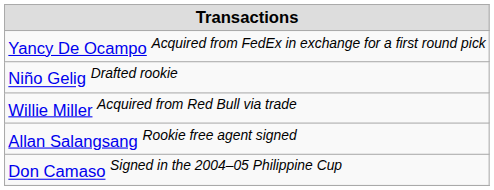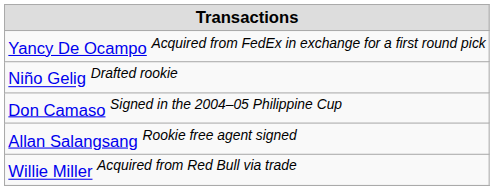(153, 108) Willie Miller Acquired from Red Bull via trade -> (175, 108) Don Camaso Signed in the 2004–05 Philippine Cup
(175, 169) Don Camaso Signed in the 2004–05 Philippine Cup -> (153, 169) Willie Miller Acquired from Red Bull via trade
